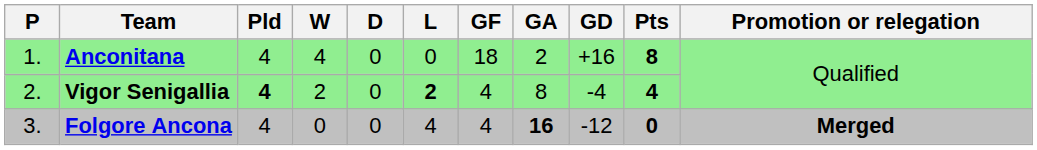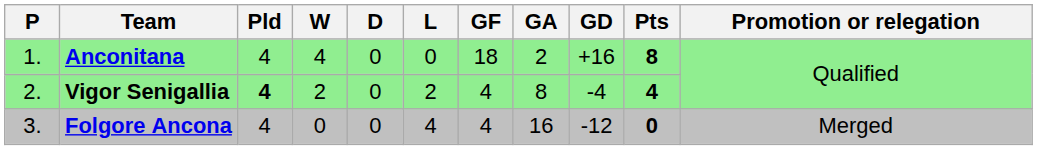(431, 91) bold -> (431, 91) normal
(541, 126) bold -> (541, 126) normal
(856, 126) bold -> (856, 126) normal
